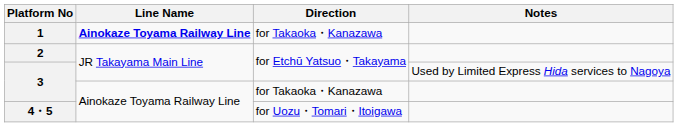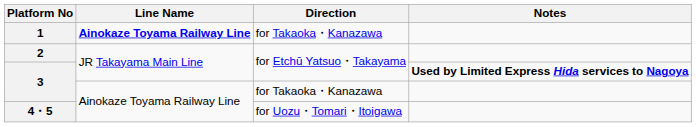(541, 71) normal -> (550, 71) bold
